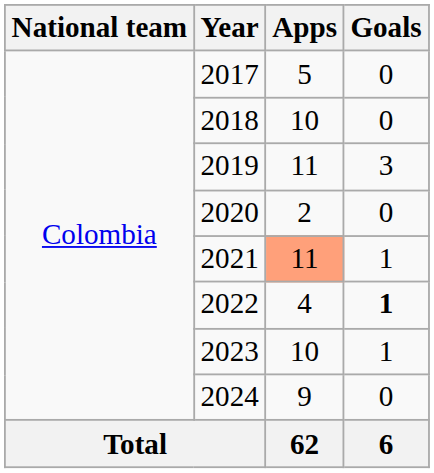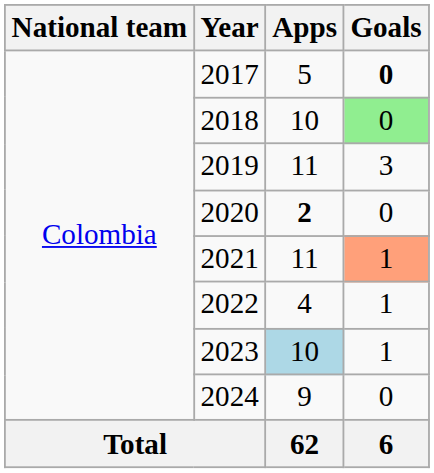(386, 73) normal -> (386, 73) bold
(386, 119) no background -> (386, 119) lightgreen background
(305, 212) normal -> (305, 212) bold
(305, 258) lightsalmon background -> (305, 258) no background
(386, 258) no background -> (386, 258) lightsalmon background
(386, 304) bold -> (386, 304) normal
(305, 350) no background -> (305, 350) lightblue background
